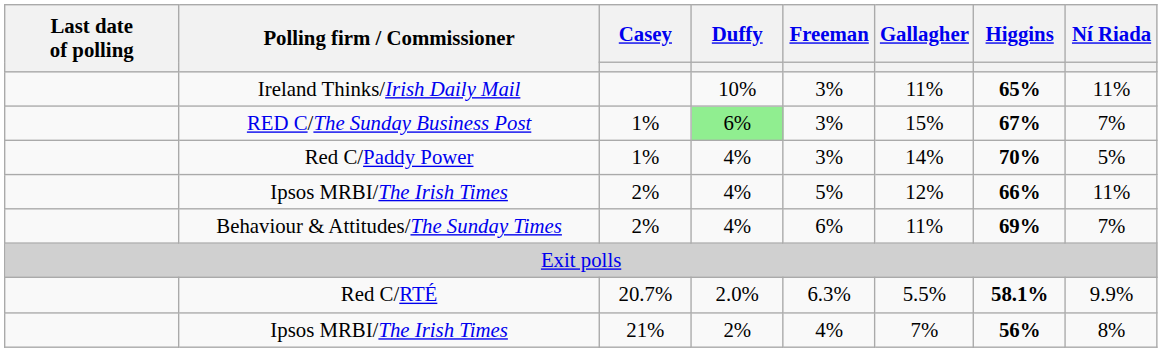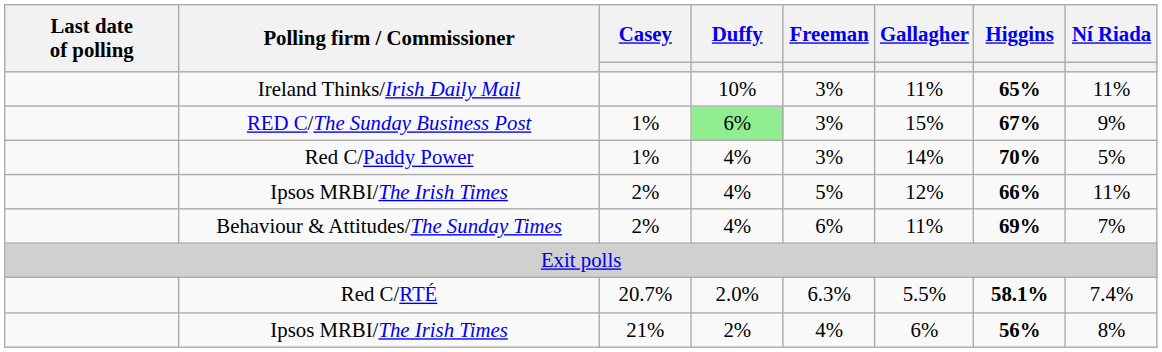(1112, 123) 7% -> (1112, 123) 9%
(1112, 295) 9.9% -> (1112, 295) 7.4%
(924, 329) 7% -> (924, 329) 6%
